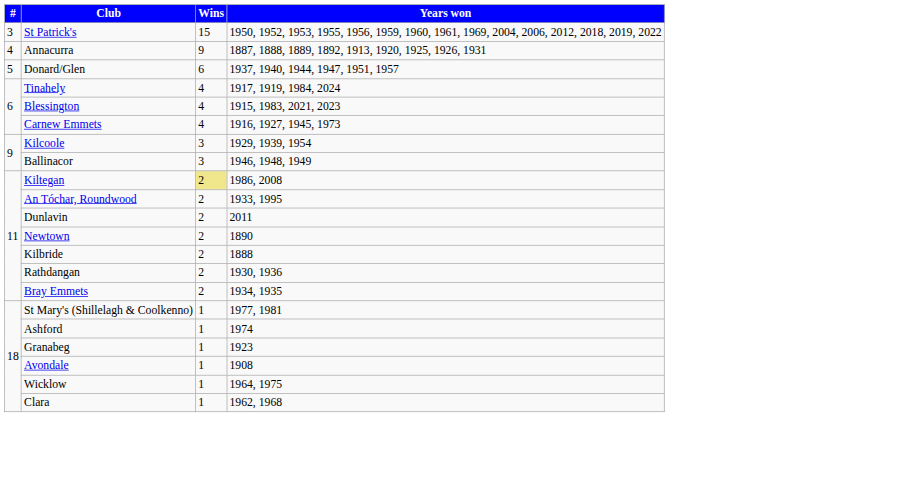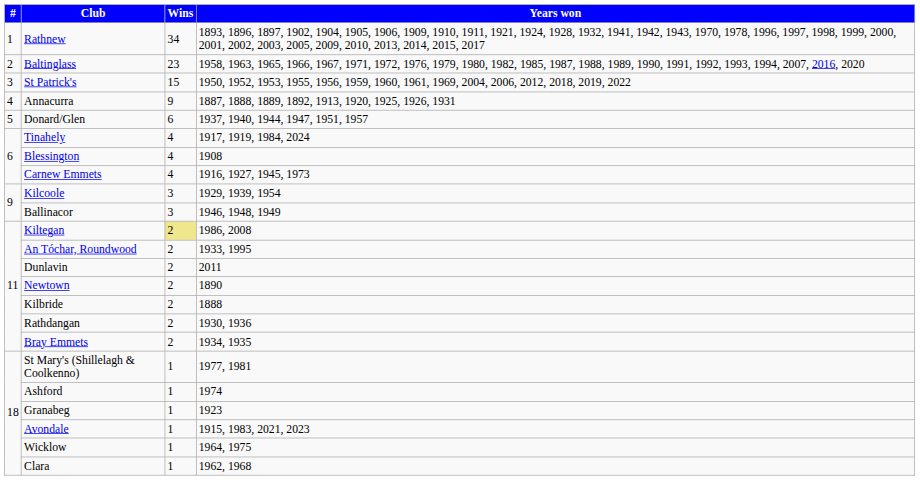+ row: (45, 38)
+ row: (50, 63)
(285, 106) 1915, 1983, 2021, 2023 -> (210, 156) 1908
(241, 365) 1908 -> (254, 429) 1915, 1983, 2021, 2023
